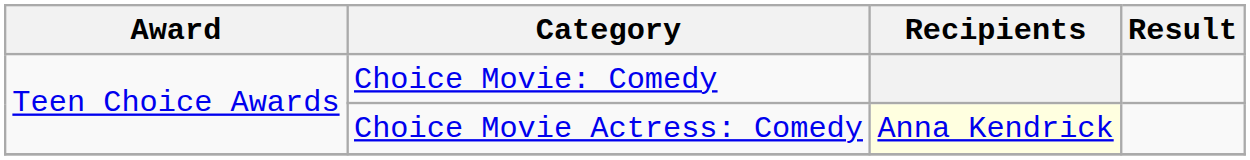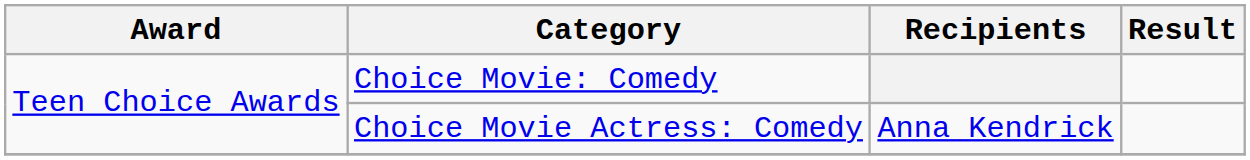(996, 129) lightyellow background -> (996, 129) no background
